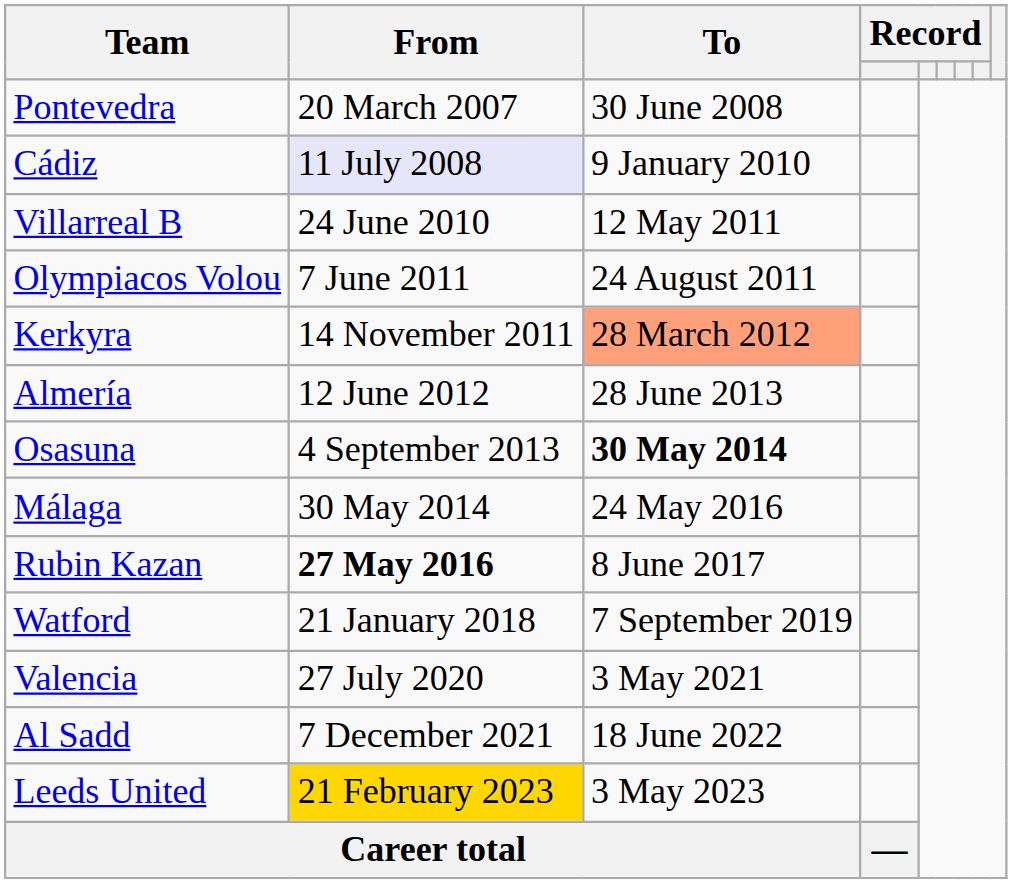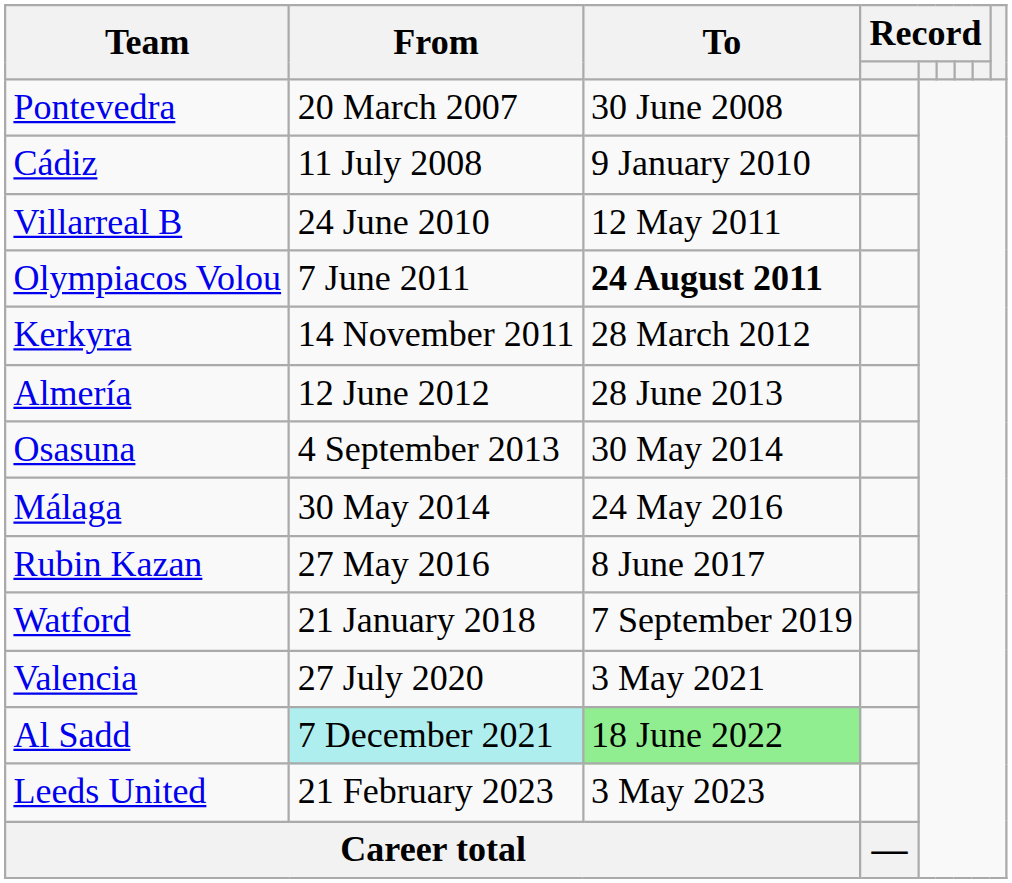(390, 163) lavender background -> (390, 163) no background
(704, 278) normal -> (707, 278) bold
(701, 335) lightsalmon background -> (701, 335) no background
(689, 449) bold -> (687, 449) normal
(396, 563) bold -> (394, 563) normal
(426, 734) no background -> (426, 734) paleturquoise background
(687, 734) no background -> (687, 734) lightgreen background
(426, 791) gold background -> (426, 791) no background
